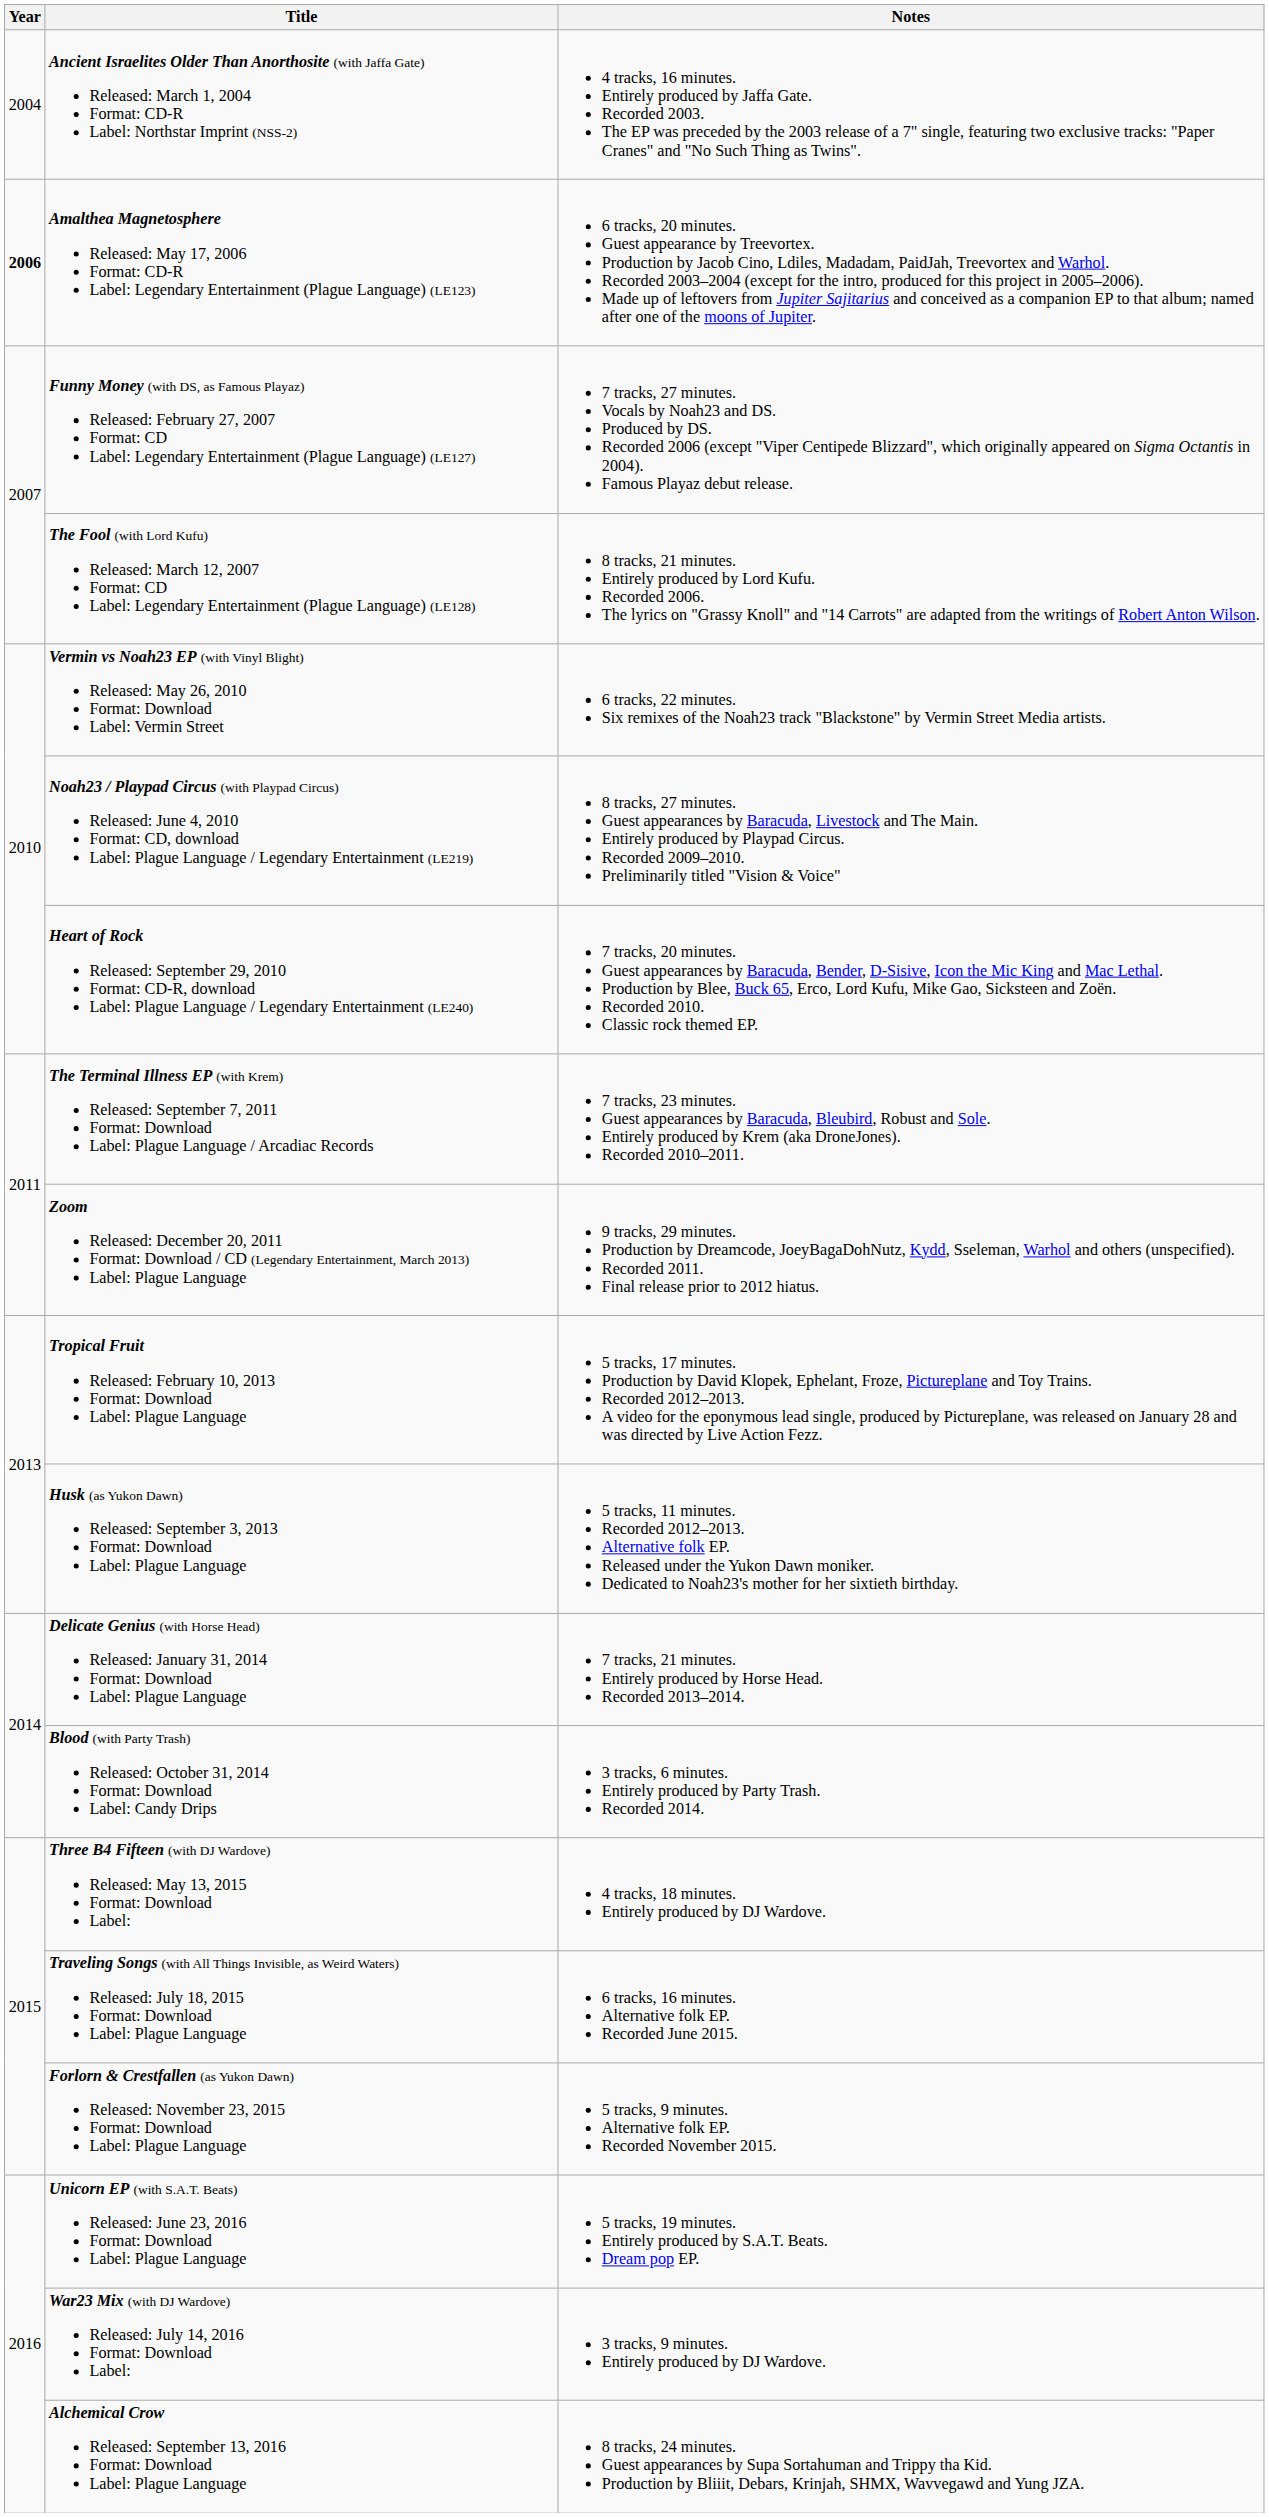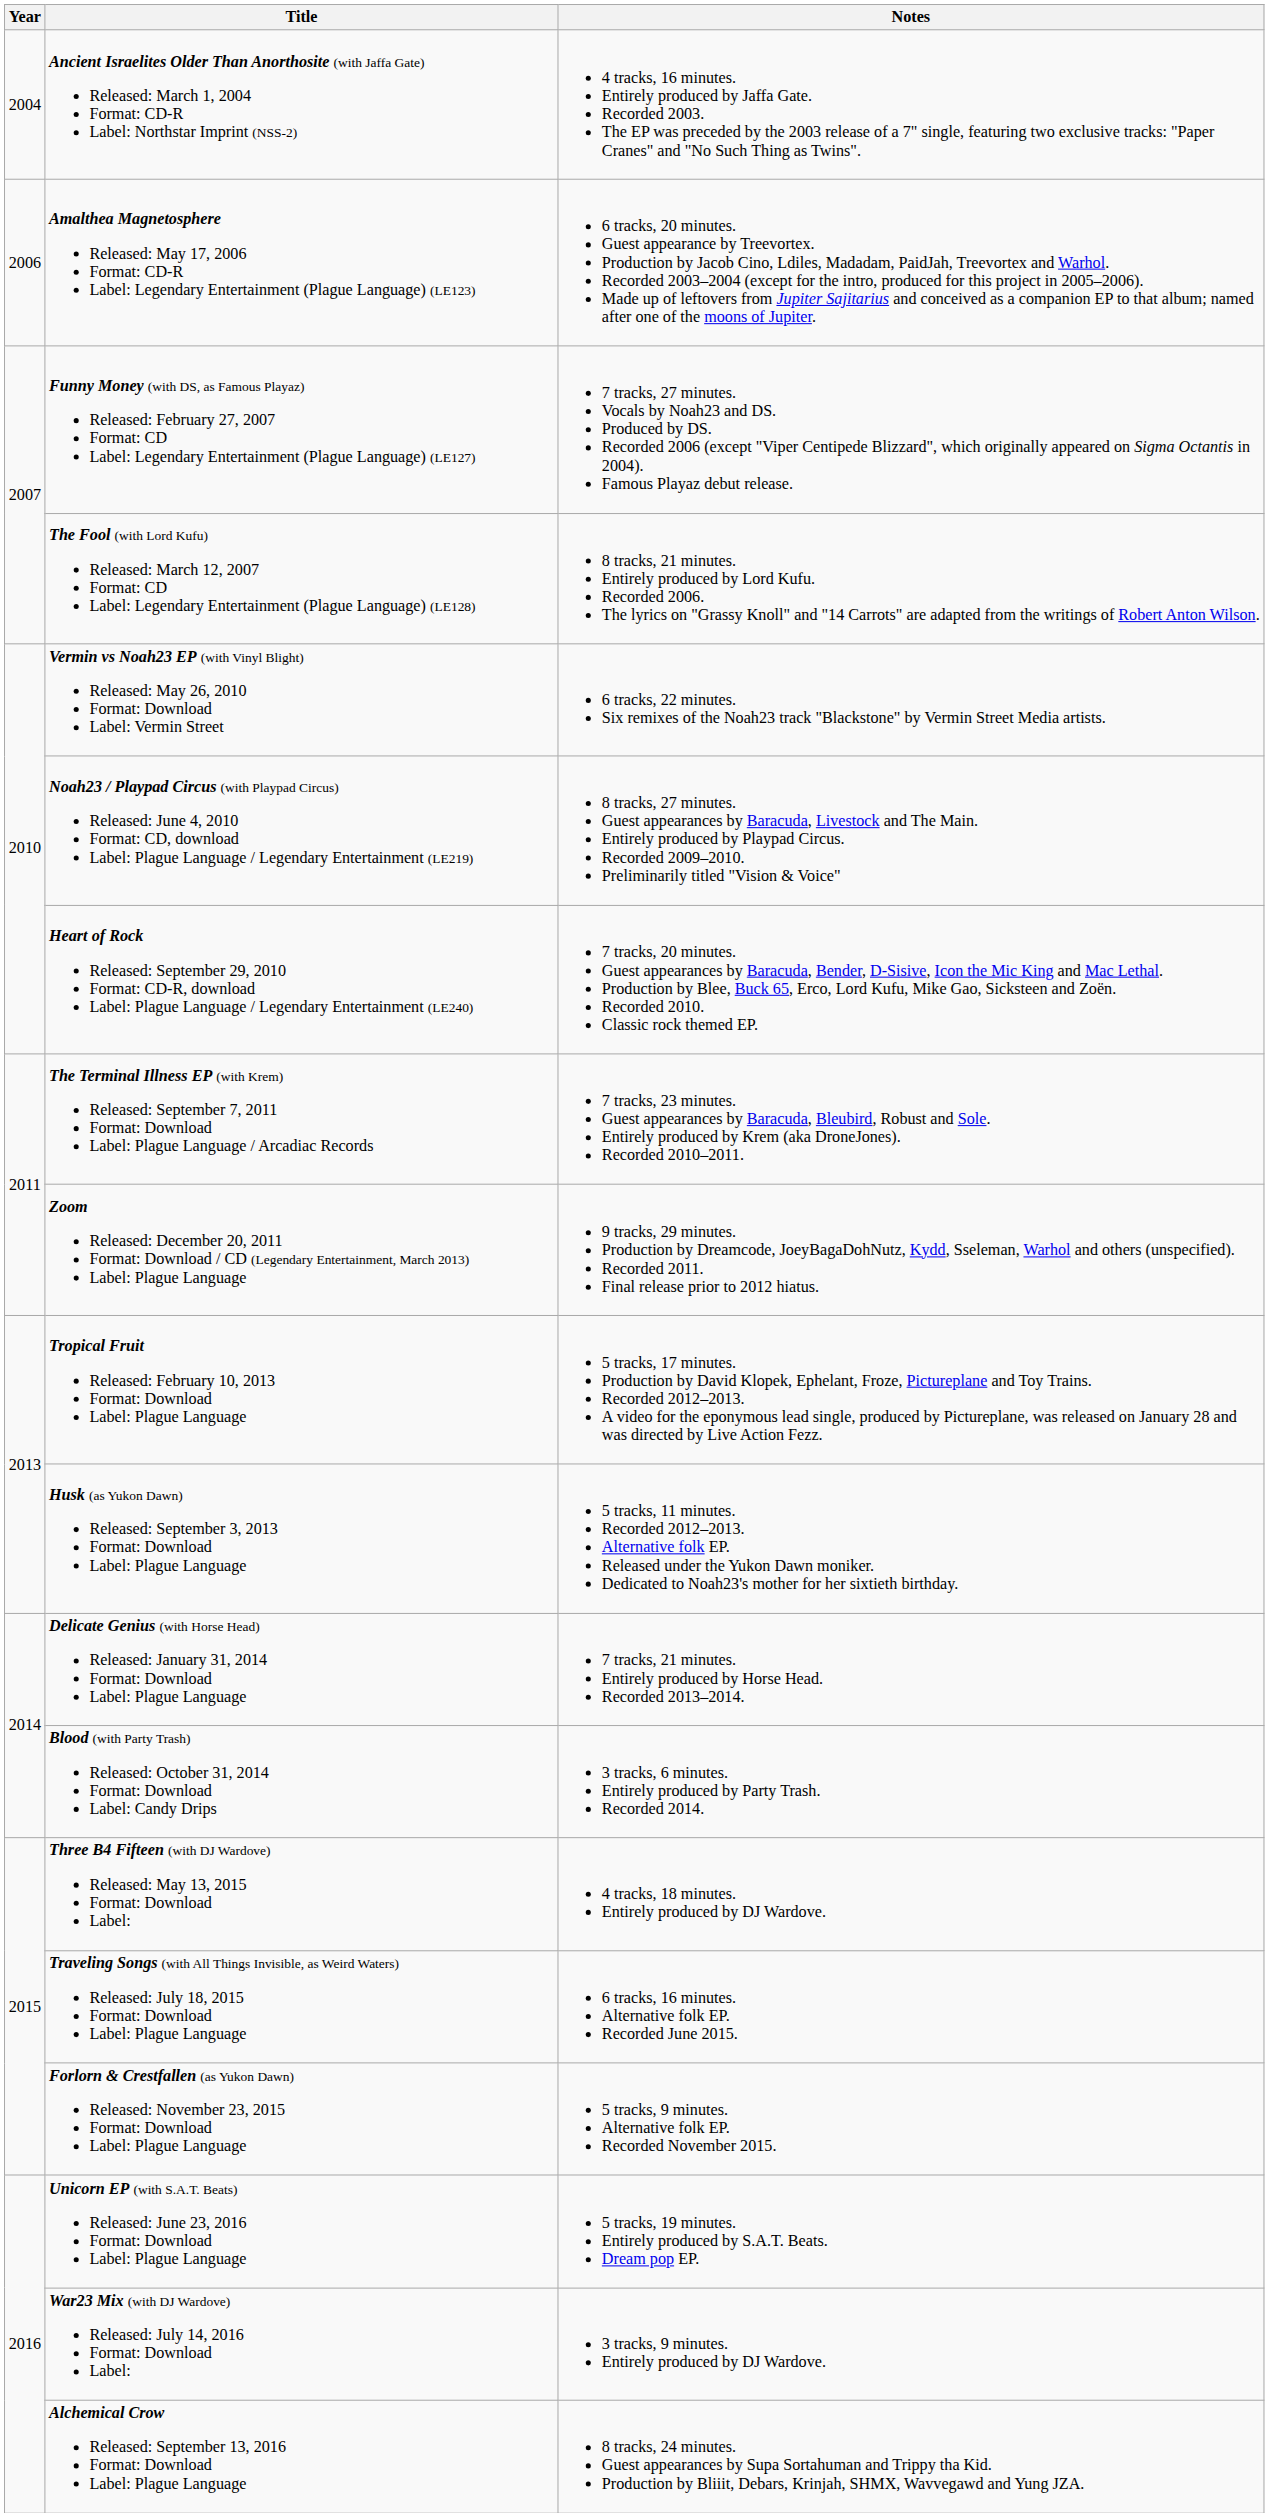(25, 262) bold -> (25, 262) normal
